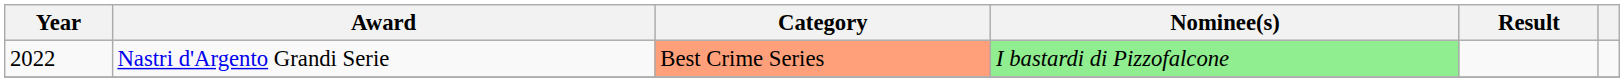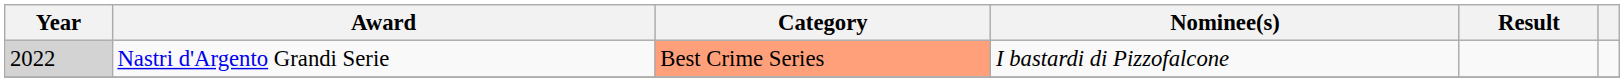(33, 58) no background -> (33, 58) lightgrey background
(1113, 58) lightgreen background -> (1113, 58) no background
